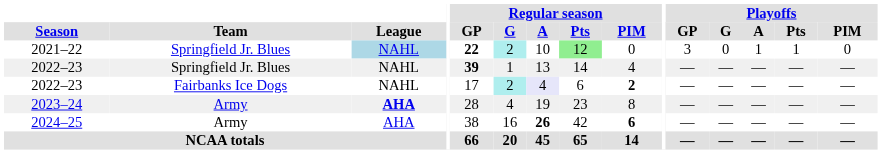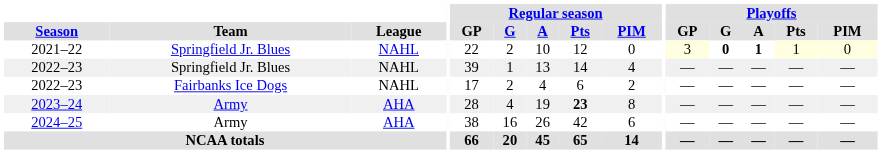(399, 49) lightblue background -> (399, 49) no background
(471, 49) bold -> (471, 49) normal
(510, 49) paleturquoise background -> (510, 49) no background
(580, 49) lightgreen background -> (580, 49) no background
(687, 49) no background -> (687, 49) lightyellow background
(726, 49) normal -> (726, 49) bold
(758, 49) normal -> (758, 49) bold
(796, 49) no background -> (796, 49) lightyellow background
(847, 49) no background -> (847, 49) lightyellow background
(471, 67) bold -> (471, 67) normal
(510, 85) paleturquoise background -> (510, 85) no background
(543, 85) lavender background -> (543, 85) no background
(632, 85) bold -> (632, 85) normal
(399, 104) bold -> (399, 104) normal
(580, 104) normal -> (580, 104) bold
(543, 122) bold -> (543, 122) normal
(632, 122) bold -> (632, 122) normal
